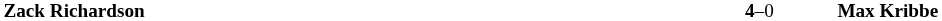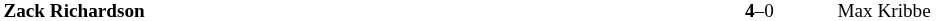(888, 10) bold -> (884, 10) normal
